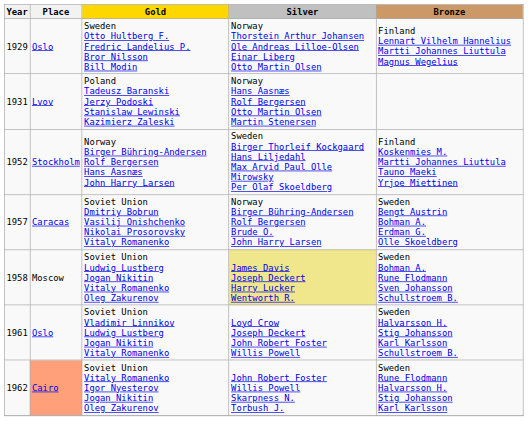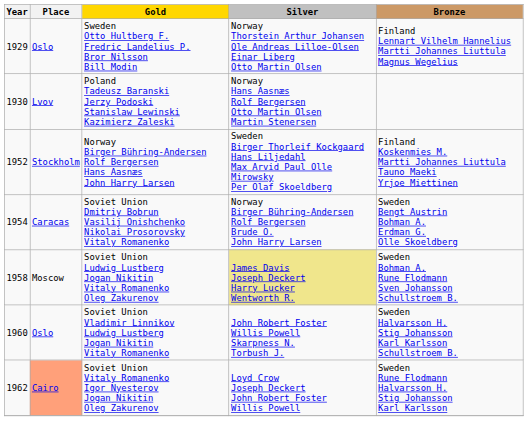(17, 102) 1931 -> (17, 102) 1930
(17, 222) 1957 -> (17, 222) 1954
(17, 333) 1961 -> (17, 333) 1960
(279, 338) Loyd Crow Joseph Deckert John Robert Foster Willis Powell -> (279, 338) John Robert Foster Willis Powell Skarpness N. Torbush J.
(279, 393) John Robert Foster Willis Powell Skarpness N. Torbush J. -> (279, 393) Loyd Crow Joseph Deckert John Robert Foster Willis Powell
